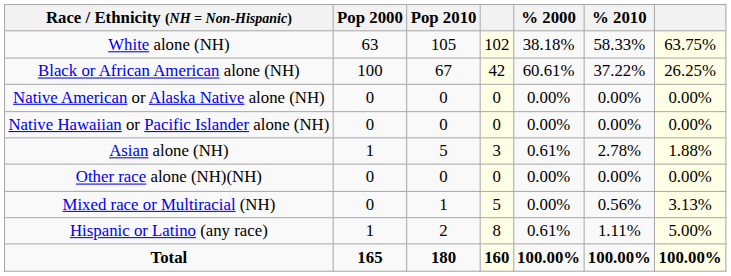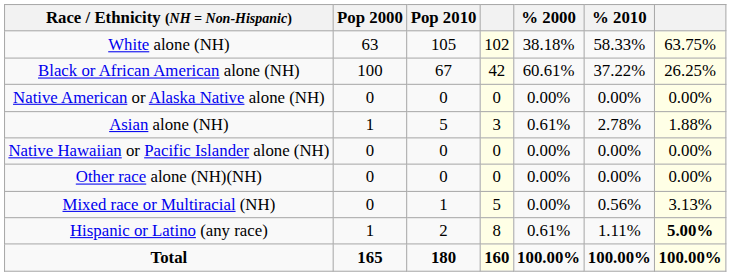rows swapped: (169, 151) <-> (169, 124)
(690, 230) normal -> (690, 230) bold
